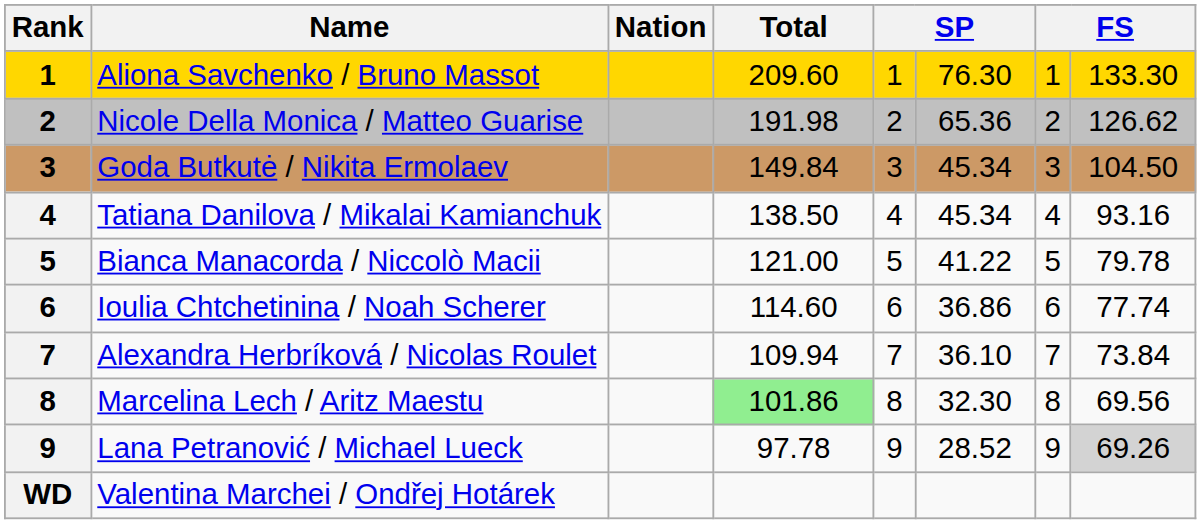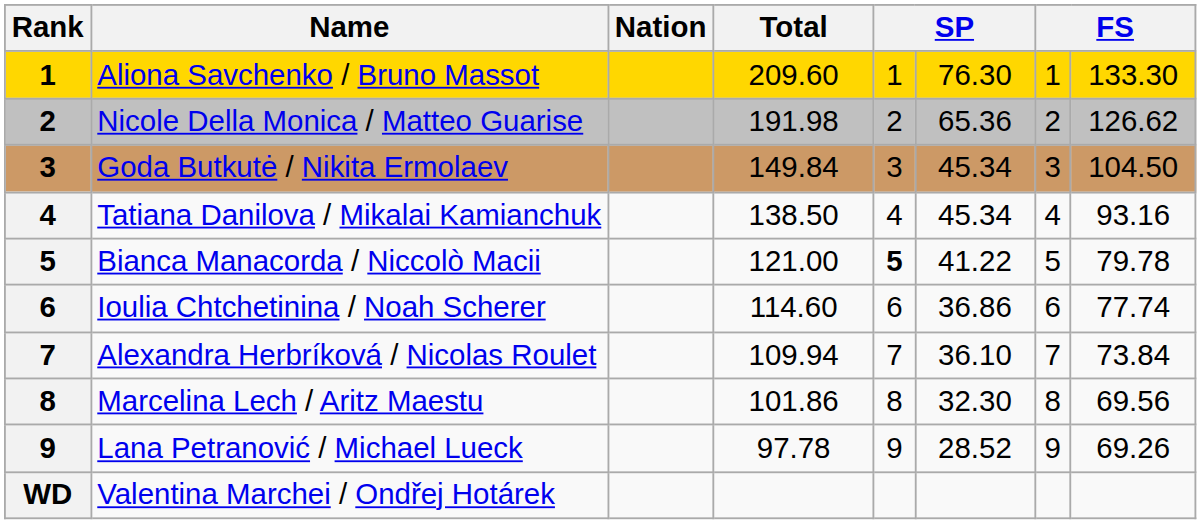(895, 261) normal -> (895, 261) bold
(794, 401) lightgreen background -> (794, 401) no background
(1133, 448) lightgrey background -> (1133, 448) no background
